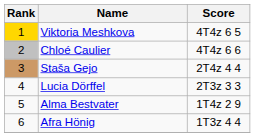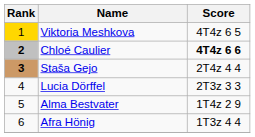(21, 50) normal -> (21, 50) bold
(219, 50) normal -> (219, 50) bold
(21, 68) normal -> (21, 68) bold
